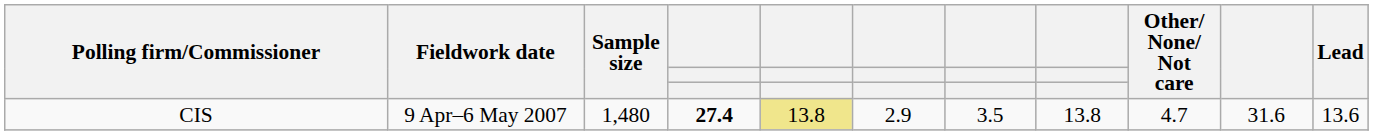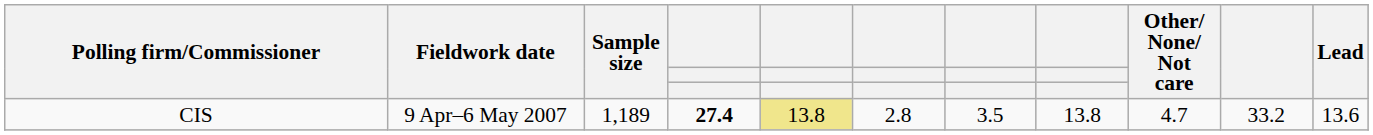(626, 114) 1,480 -> (626, 114) 1,189
(898, 114) 2.9 -> (898, 114) 2.8
(1266, 114) 31.6 -> (1266, 114) 33.2
